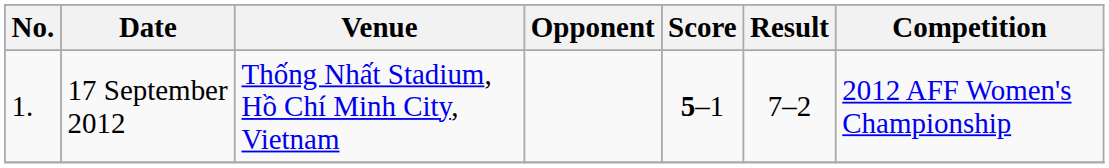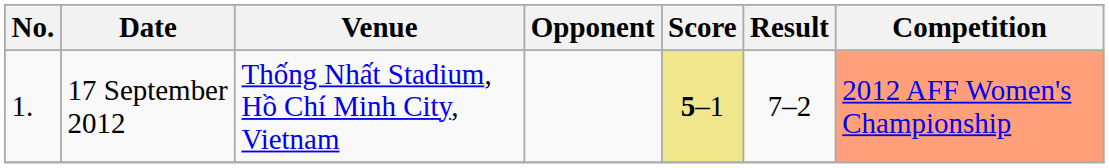(702, 105) no background -> (702, 105) khaki background
(957, 105) no background -> (957, 105) lightsalmon background
